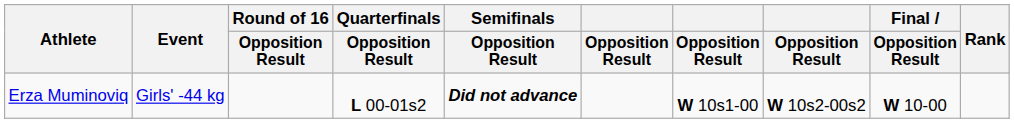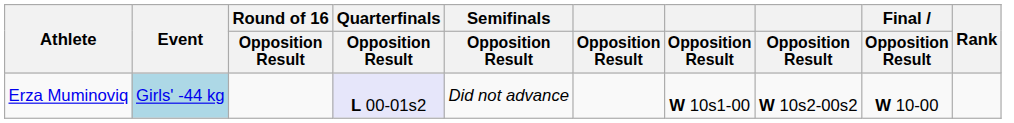(180, 96) no background -> (180, 96) lightblue background
(389, 105) no background -> (389, 105) lavender background
(513, 96) bold -> (509, 96) normal
